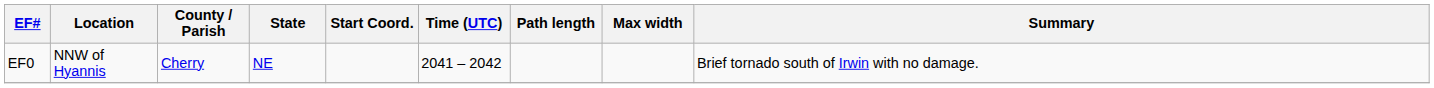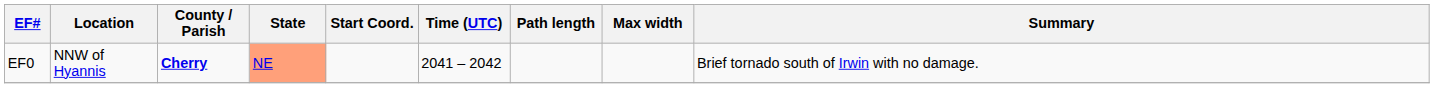(183, 63) normal -> (184, 63) bold
(263, 63) no background -> (263, 63) lightsalmon background
